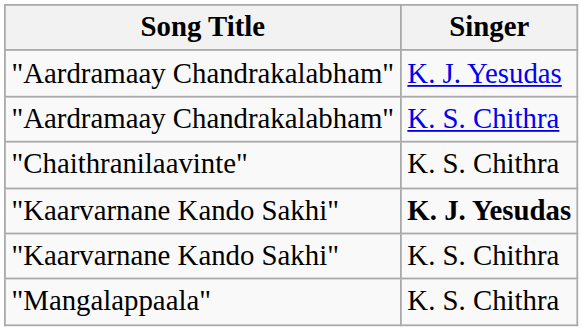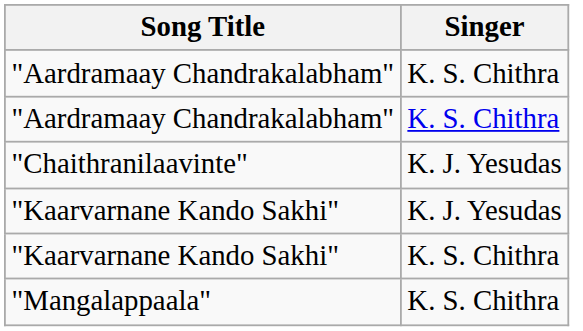(485, 73) K. J. Yesudas -> (483, 73) K. S. Chithra
(483, 164) K. S. Chithra -> (485, 164) K. J. Yesudas
(489, 210) bold -> (485, 210) normal
